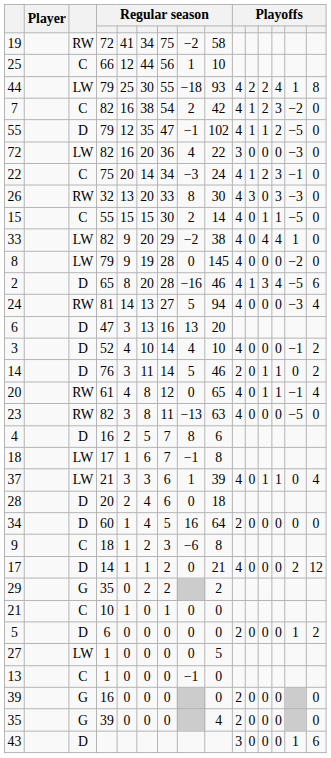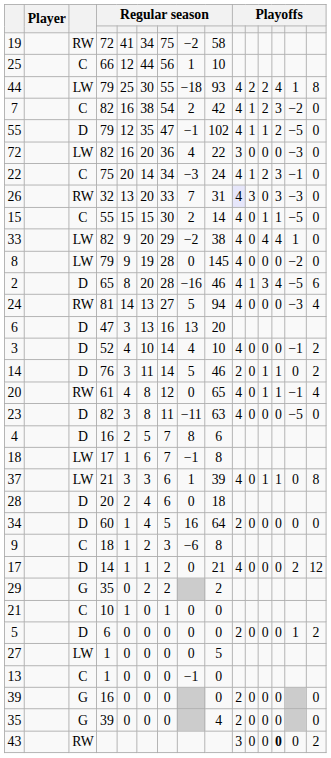(191, 196) 8 -> (191, 196) 7
(219, 196) 30 -> (219, 196) 31
(239, 196) no background -> (239, 196) lavender background
(83, 414) RW -> (83, 414) D
(191, 414) −13 -> (191, 414) −11
(316, 480) 4 -> (316, 480) 8
(83, 741) D -> (83, 741) RW
(278, 741) normal -> (278, 741) bold
(295, 741) 1 -> (295, 741) 0
(316, 741) 6 -> (316, 741) 2
